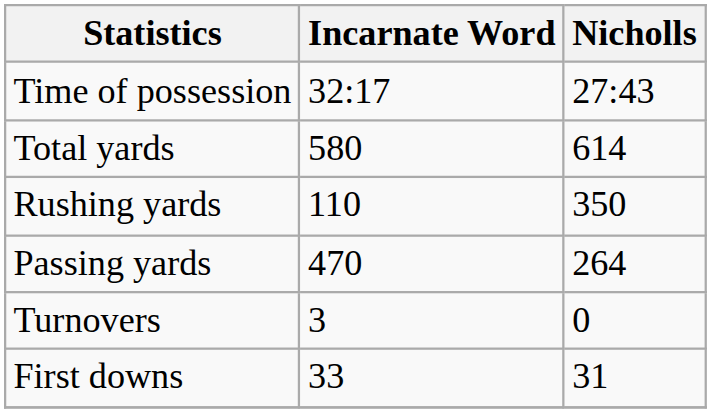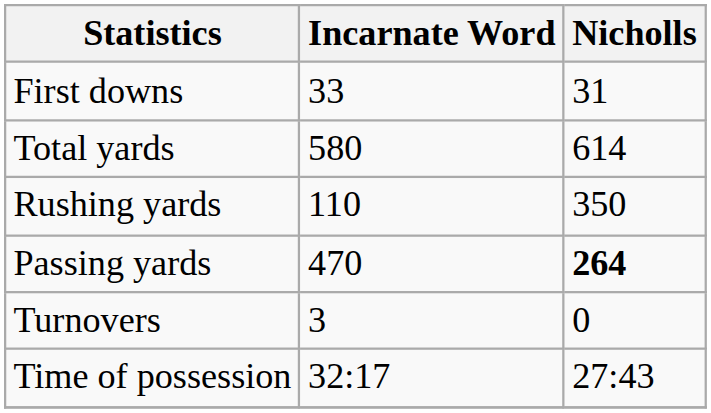rows swapped: (98, 377) <-> (152, 90)
(599, 262) normal -> (599, 262) bold
